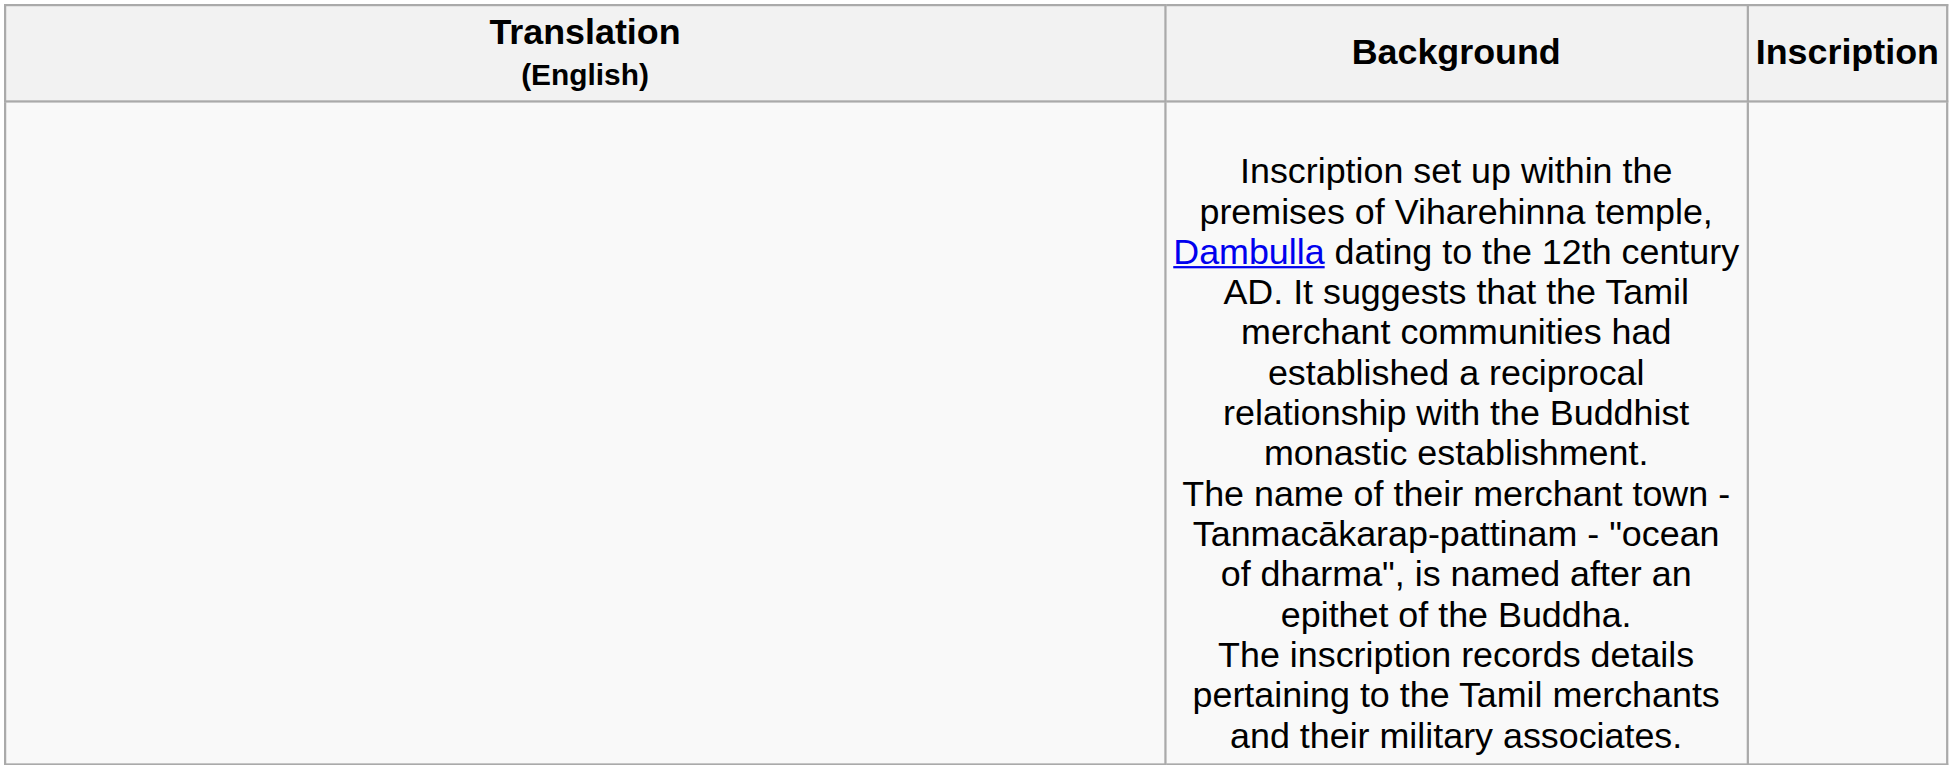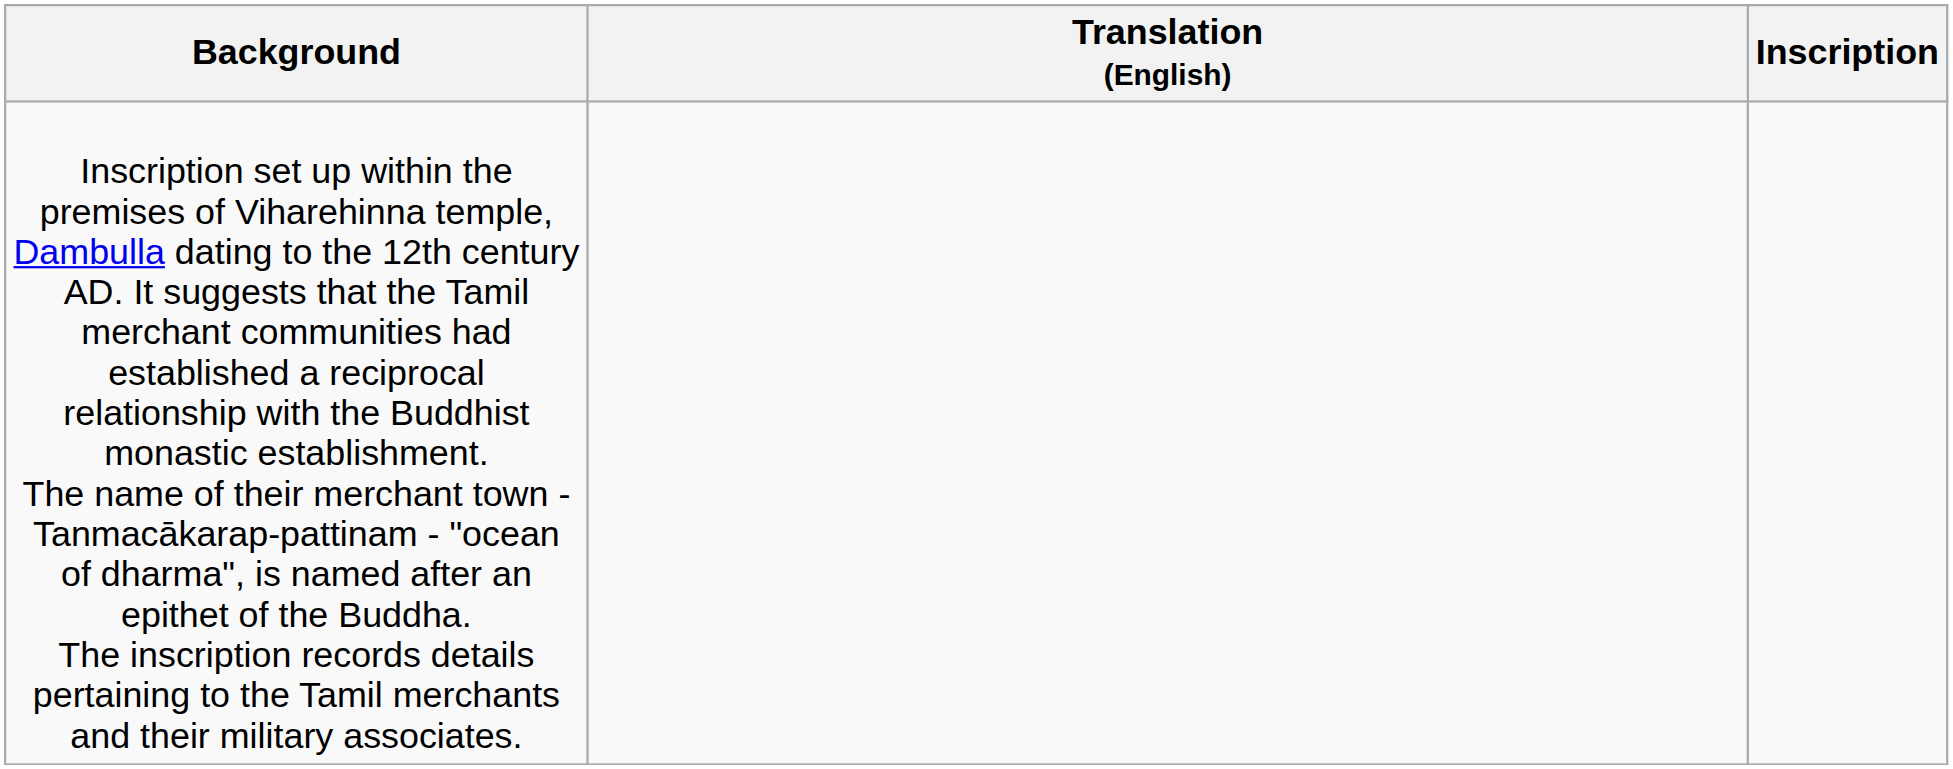columns swapped: (1456, 53) <-> (585, 53)
